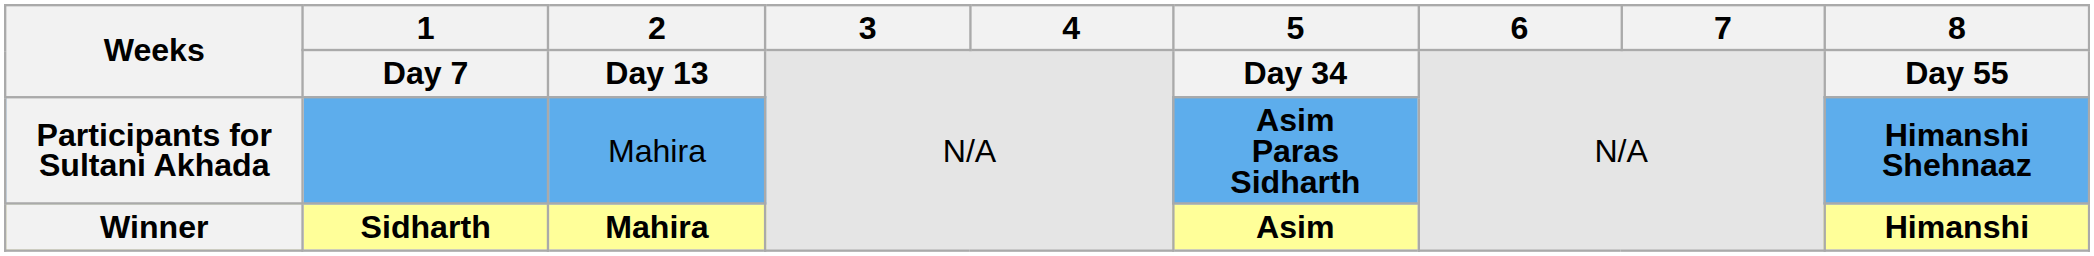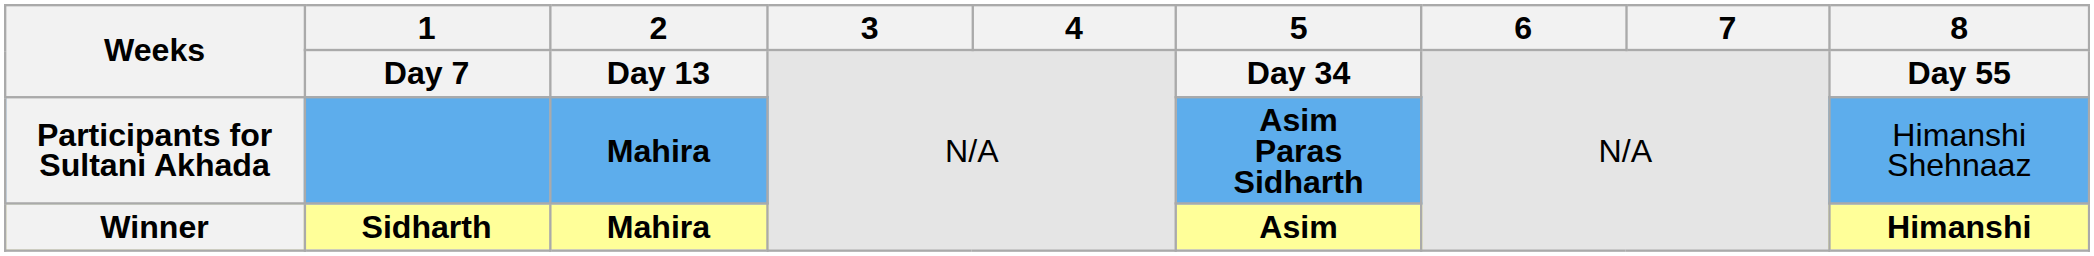(657, 150) normal -> (658, 150) bold
(1957, 150) bold -> (1959, 150) normal
